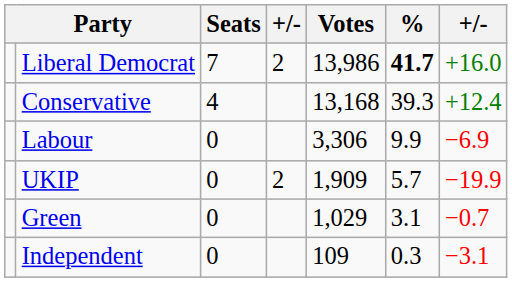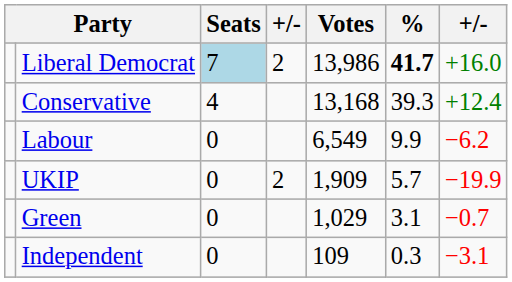(212, 62) no background -> (212, 62) lightblue background
(340, 140) 3,306 -> (340, 140) 6,549
(467, 140) −6.9 -> (467, 140) −6.2
